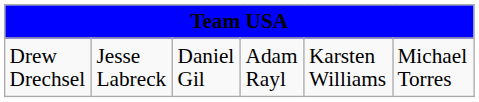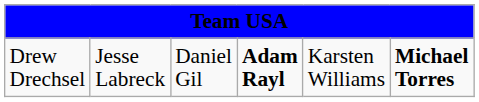(272, 67) normal -> (270, 67) bold
(432, 67) normal -> (432, 67) bold
